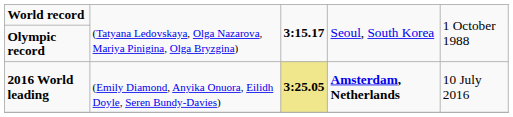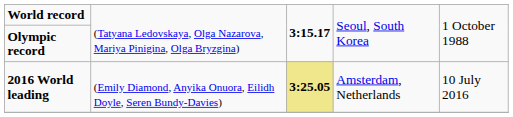(366, 87) bold -> (369, 87) normal
